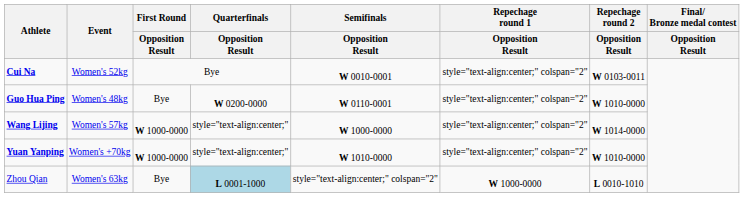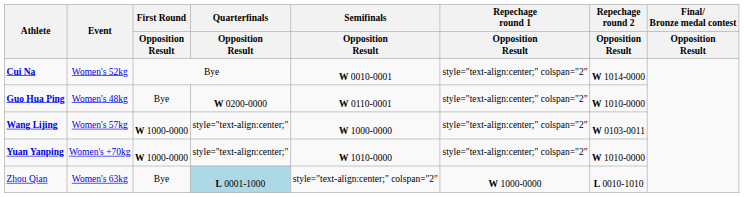(619, 77) W 0103-0011 -> (619, 77) W 1014-0000
(619, 131) W 1014-0000 -> (619, 131) W 0103-0011
